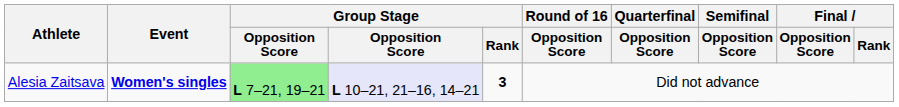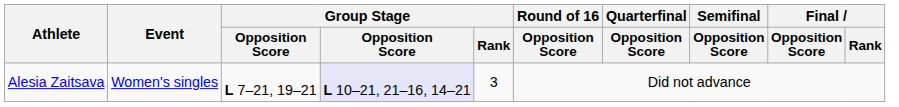(169, 83) bold -> (165, 83) normal
(279, 91) lightgreen background -> (271, 91) no background
(502, 83) bold -> (494, 83) normal
